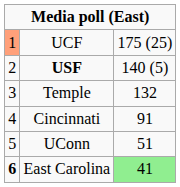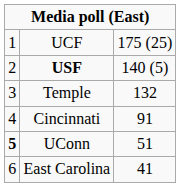(12, 42) lightsalmon background -> (12, 42) no background
(12, 144) normal -> (12, 144) bold
(12, 169) bold -> (12, 169) normal
(145, 169) lightgreen background -> (145, 169) no background
